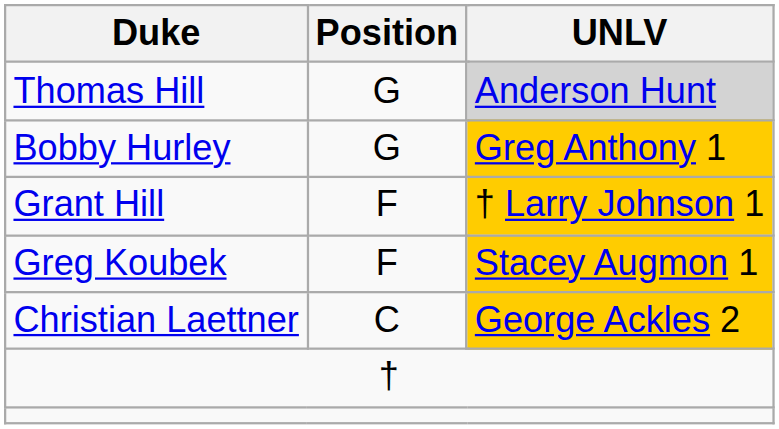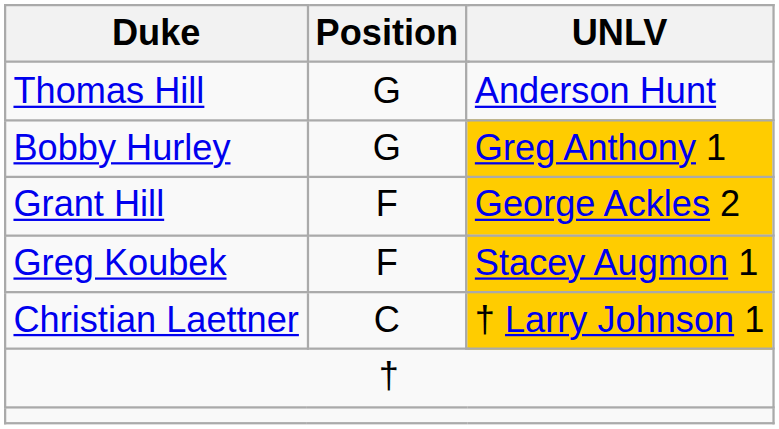(595, 90) lightgrey background -> (595, 90) no background
(620, 205) † Larry Johnson 1 -> (608, 205) George Ackles 2
(608, 319) George Ackles 2 -> (620, 319) † Larry Johnson 1
